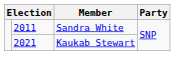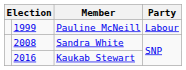+ row: (98, 27)
(25, 27) 2011 -> (25, 42) 2008
(25, 42) 2021 -> (25, 58) 2016
